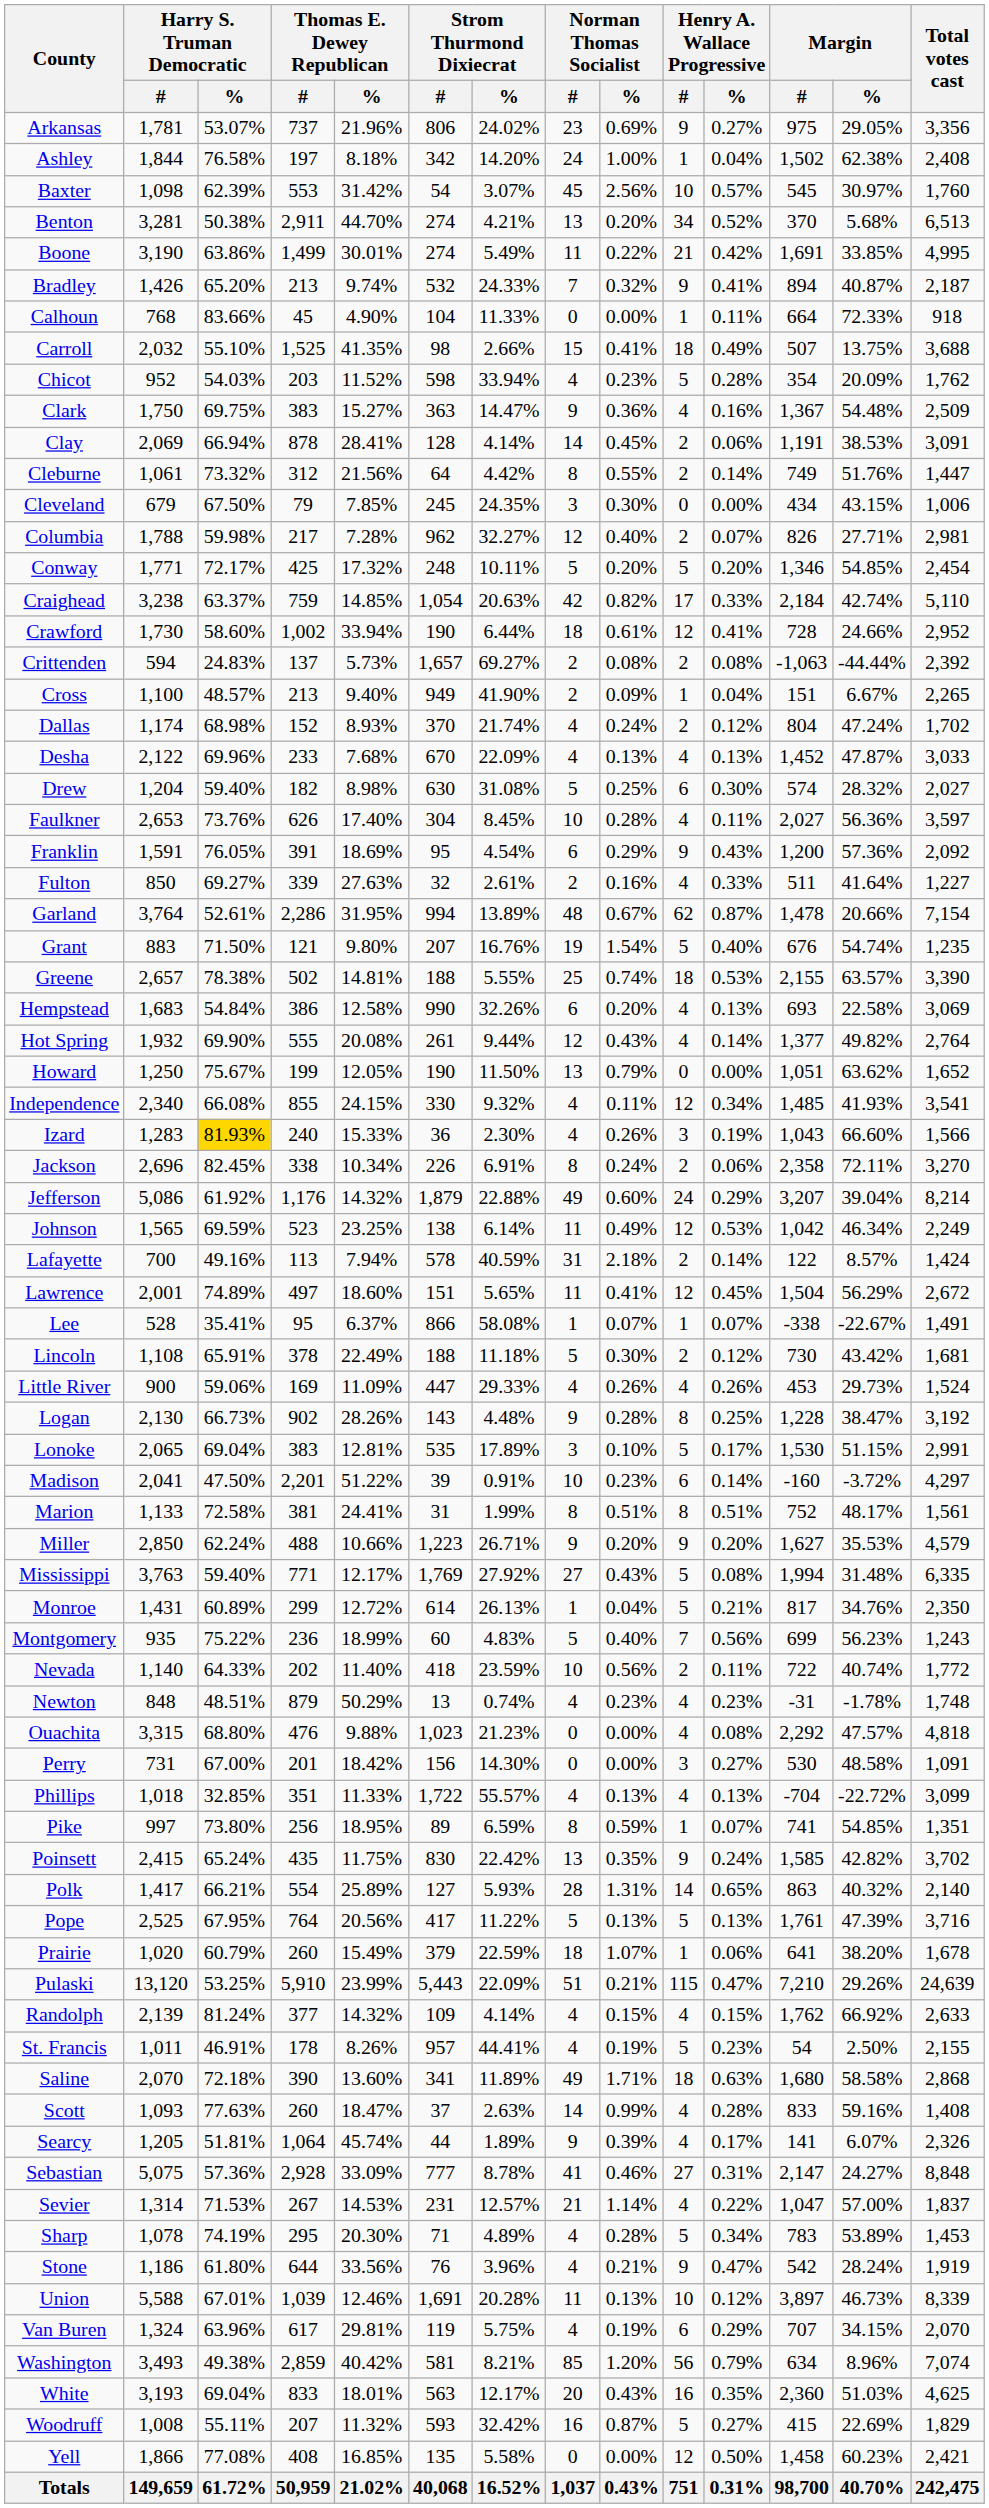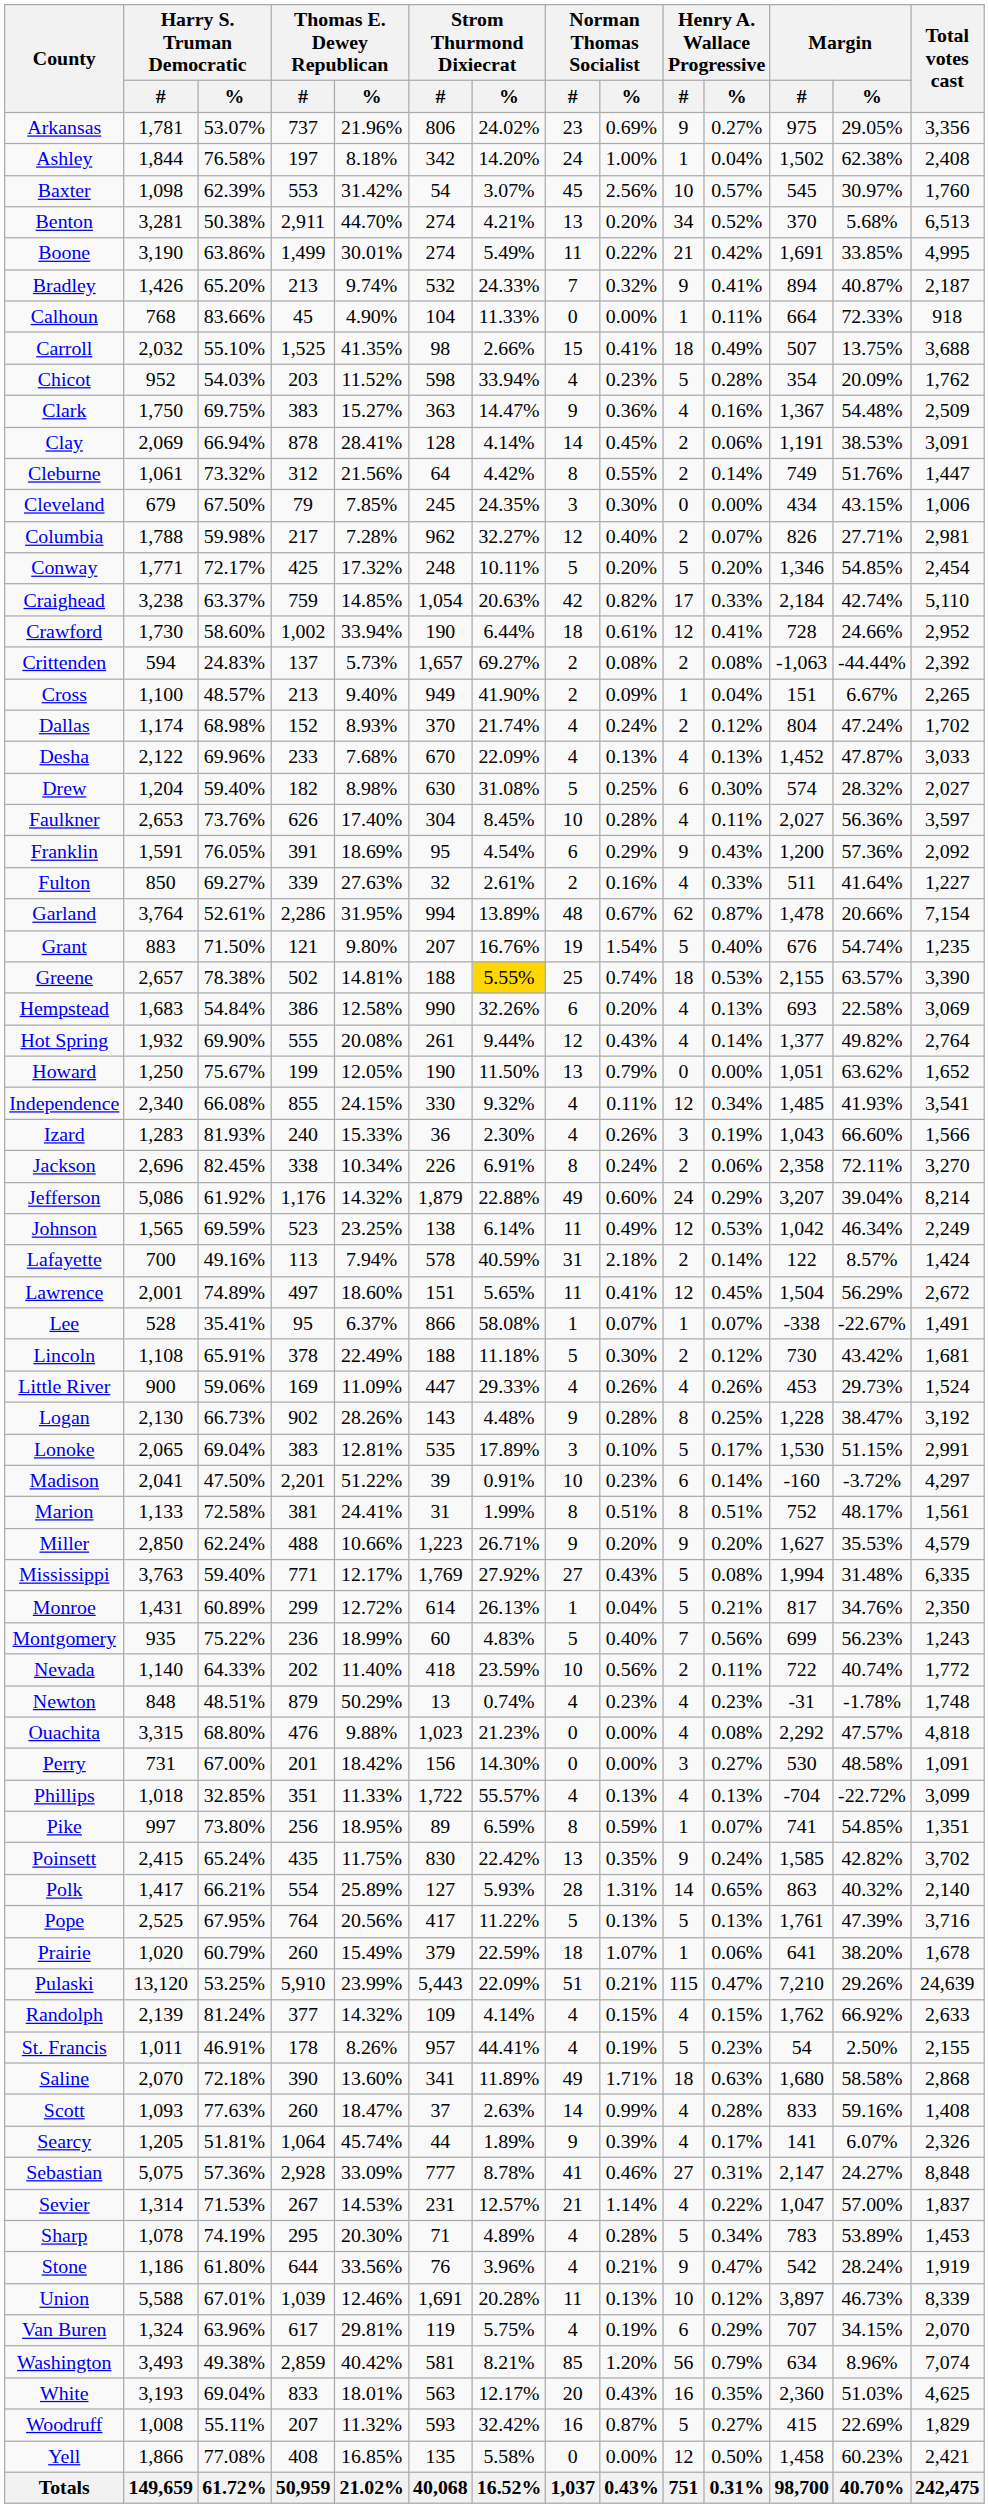(509, 977) no background -> (509, 977) gold background
(234, 1134) gold background -> (234, 1134) no background
